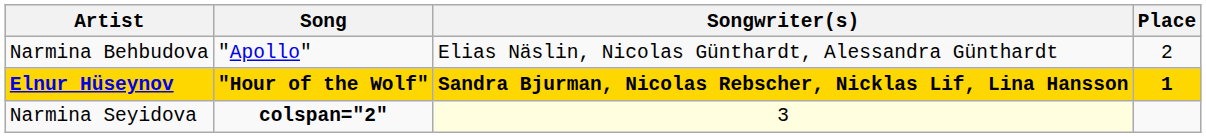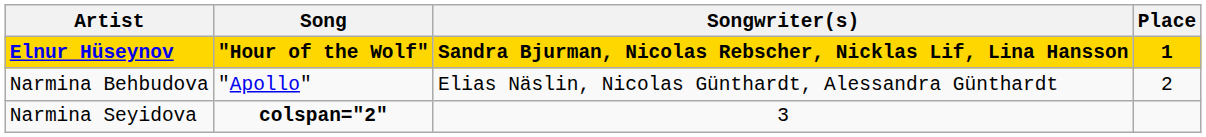rows swapped: (92, 84) <-> (109, 52)
(783, 116) lightyellow background -> (783, 116) no background
